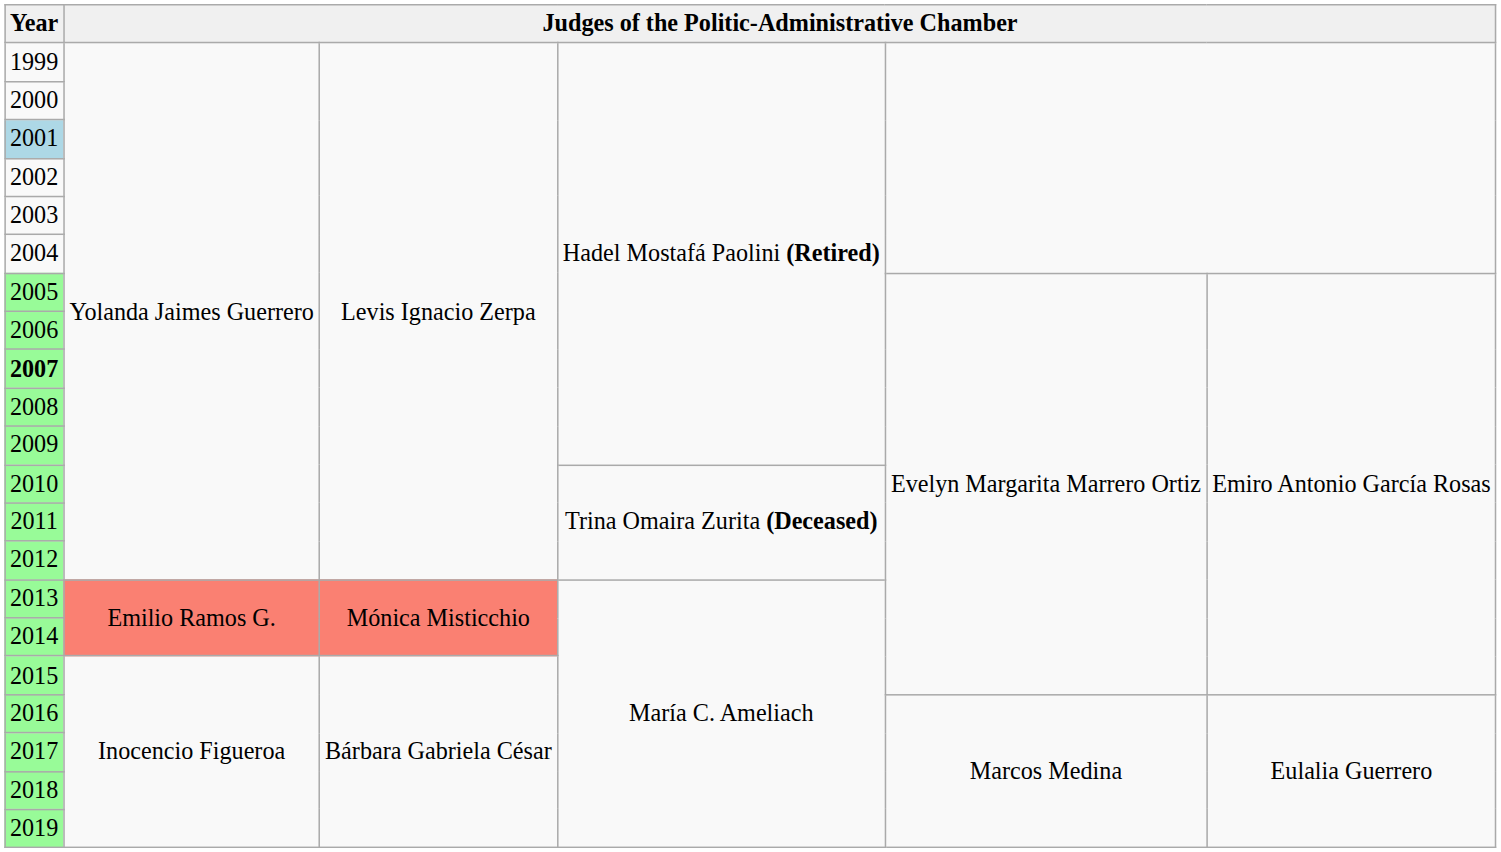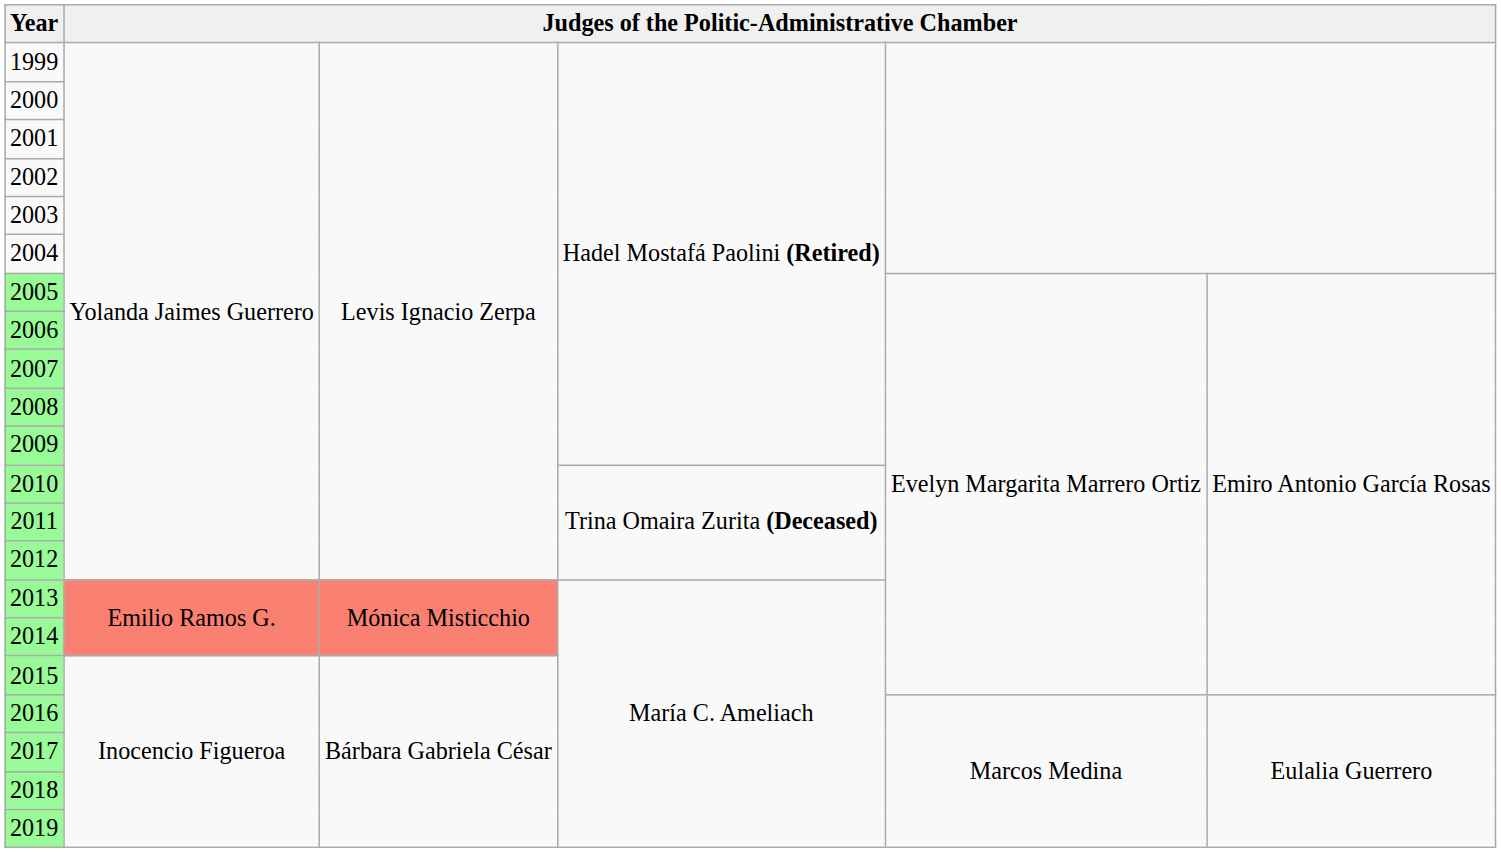(34, 138) lightblue background -> (34, 138) no background
(34, 368) bold -> (34, 368) normal
